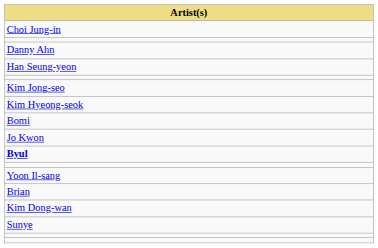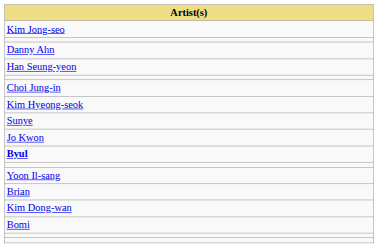(34, 29) Choi Jung-in -> (36, 29) Kim Jong-seo
(36, 88) Kim Jong-seo -> (34, 88) Choi Jung-in
(18, 121) Bomi -> (20, 121) Sunye
(20, 225) Sunye -> (18, 225) Bomi
